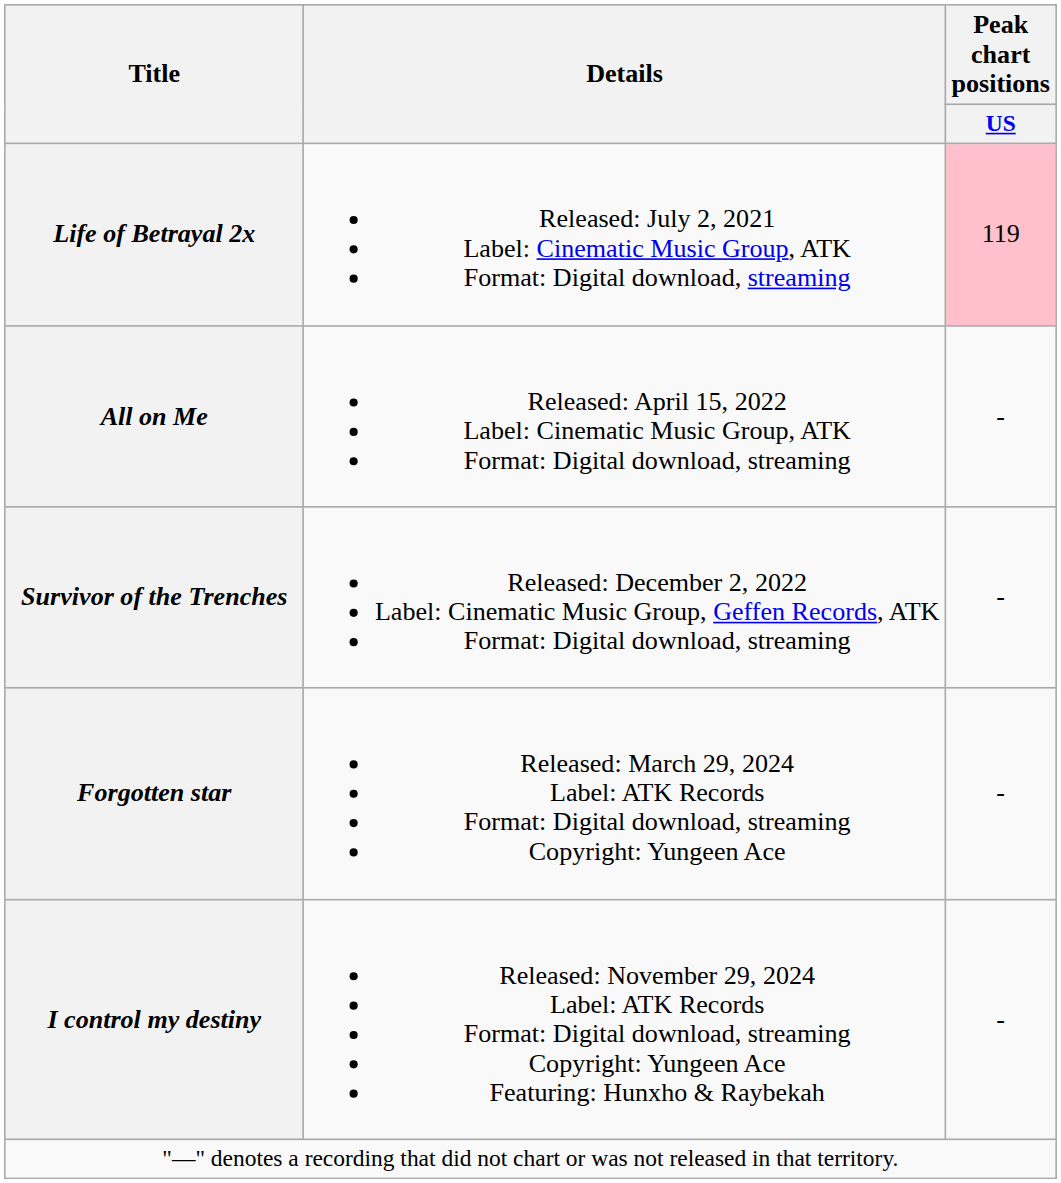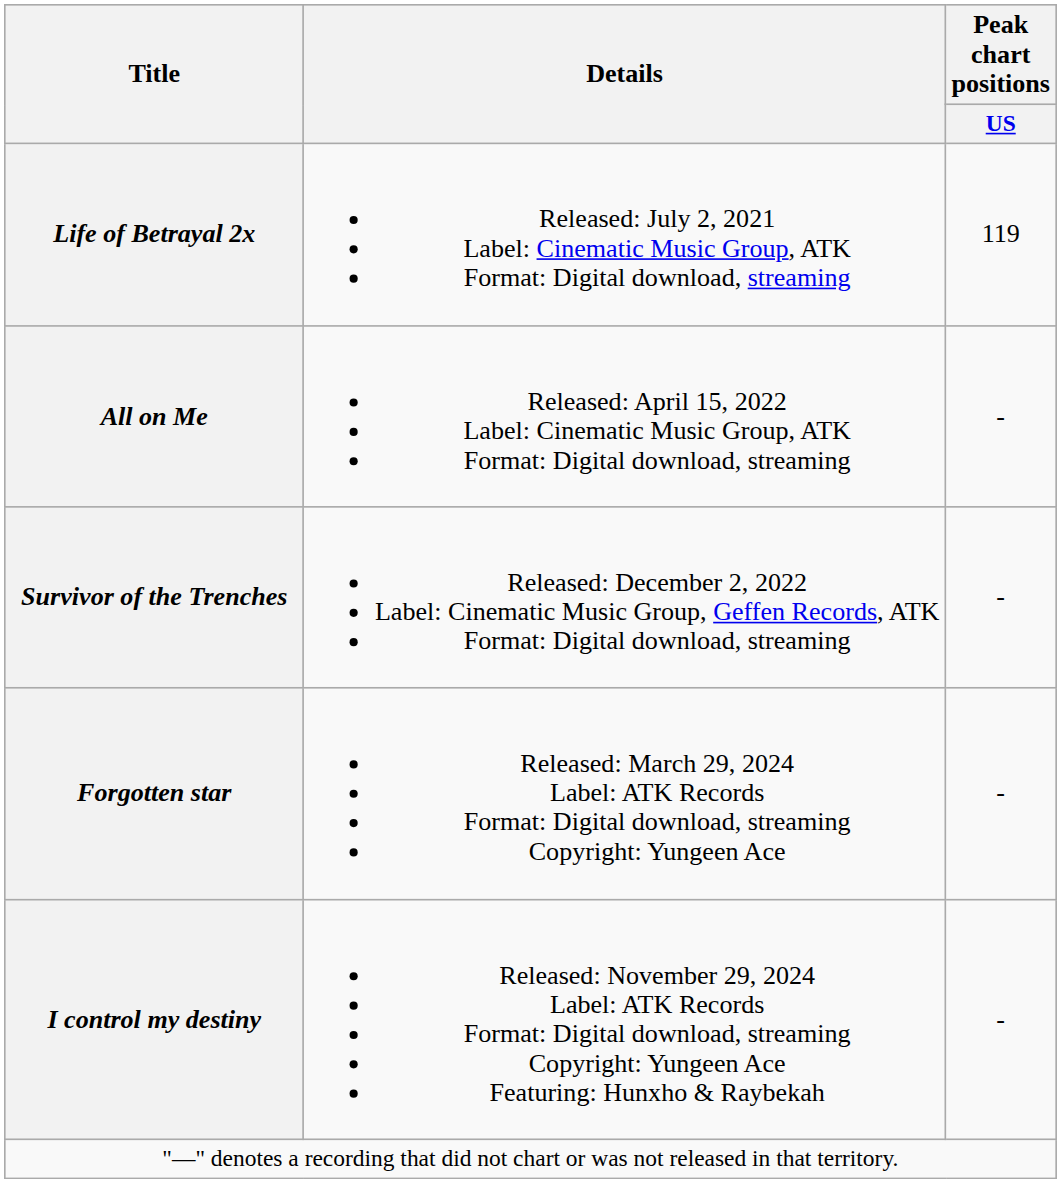(1001, 234) pink background -> (1001, 234) no background
